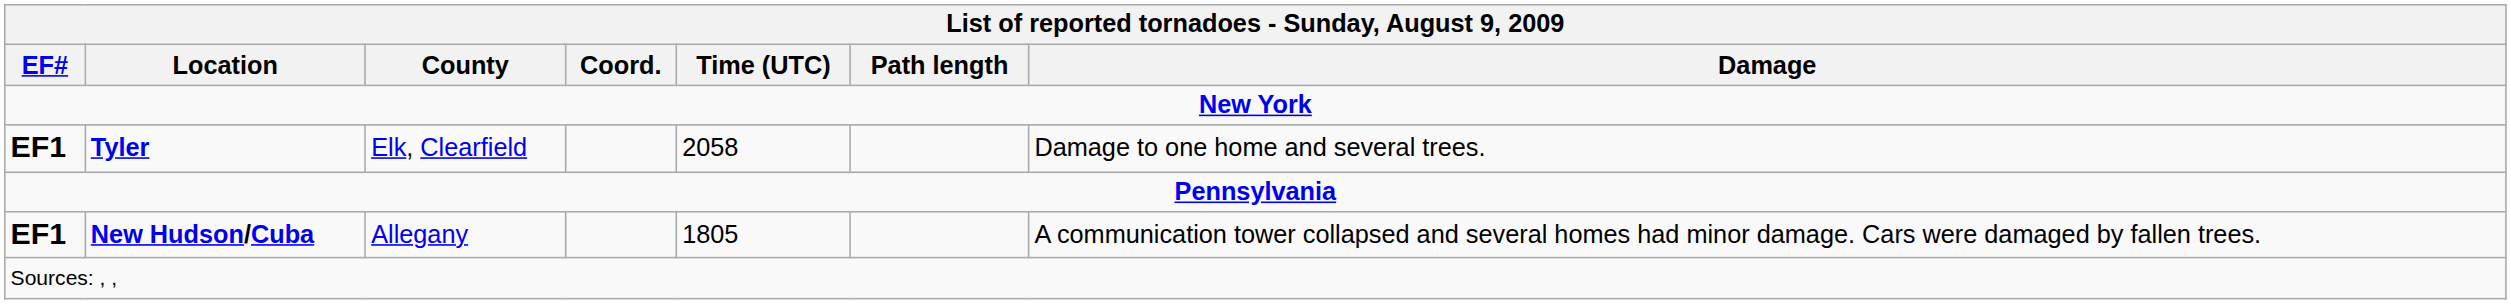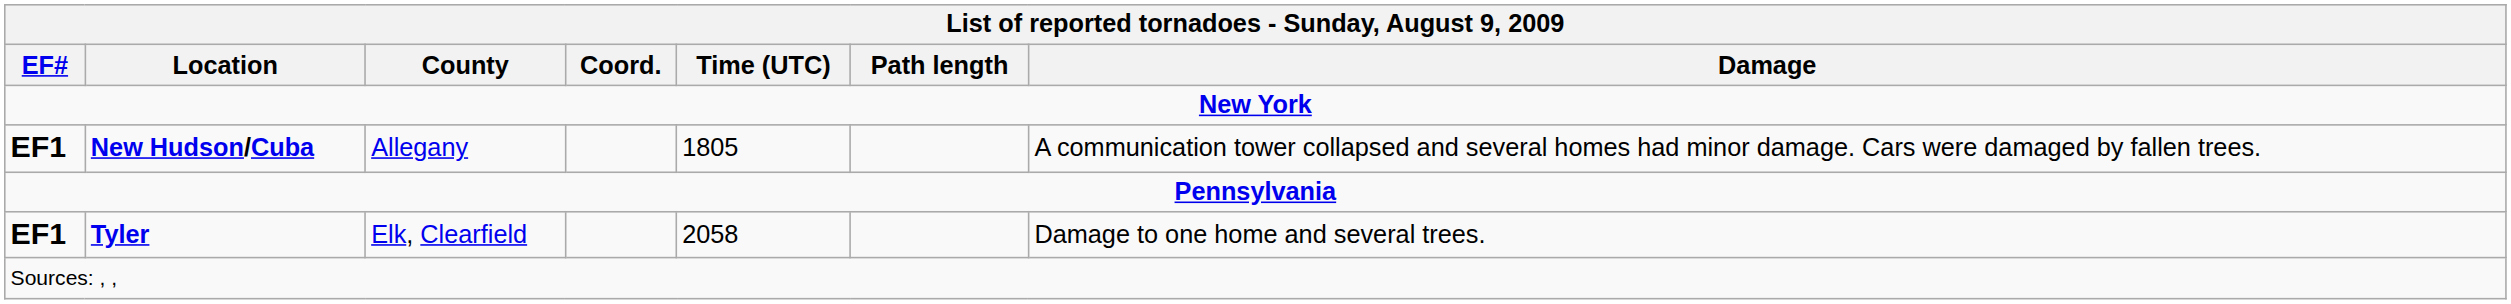rows swapped: (203, 234) <-> (120, 147)
